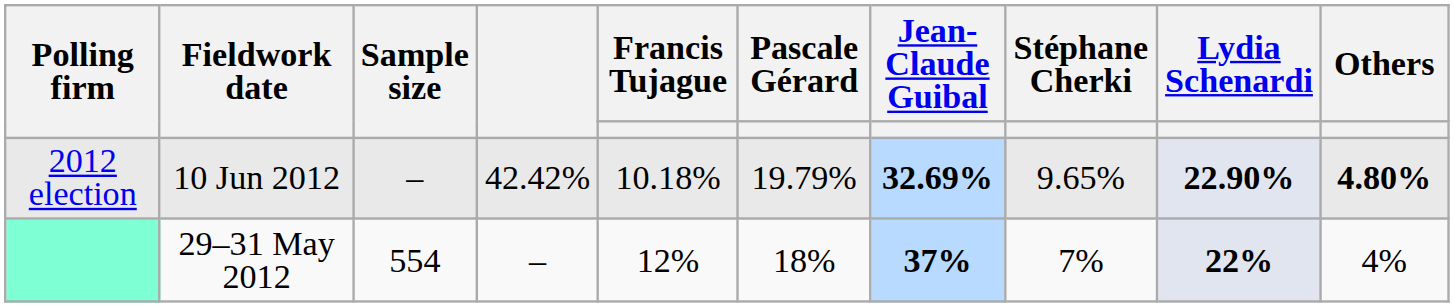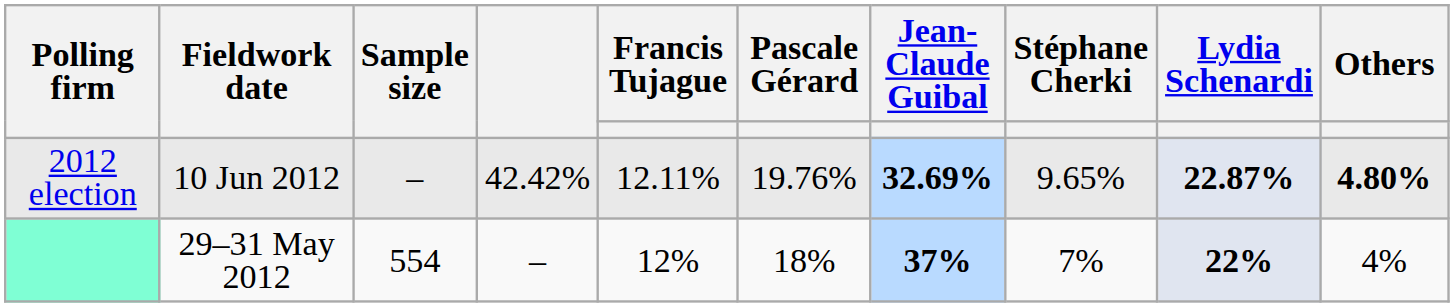(668, 178) 10.18% -> (668, 178) 12.11%
(804, 178) 19.79% -> (804, 178) 19.76%
(1239, 178) 22.90% -> (1239, 178) 22.87%
